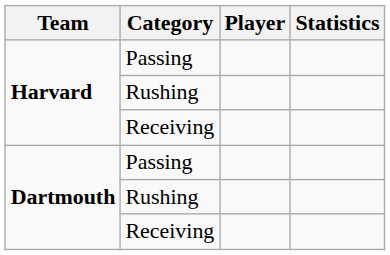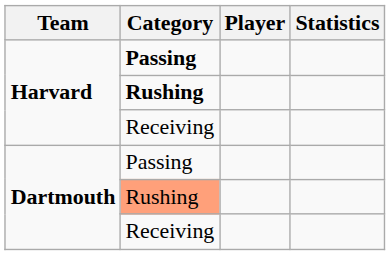(159, 57) normal -> (161, 57) bold
(162, 92) normal -> (164, 92) bold
(162, 196) no background -> (162, 196) lightsalmon background
